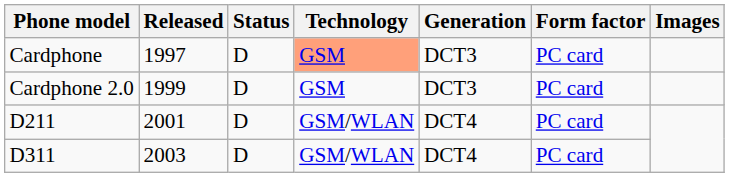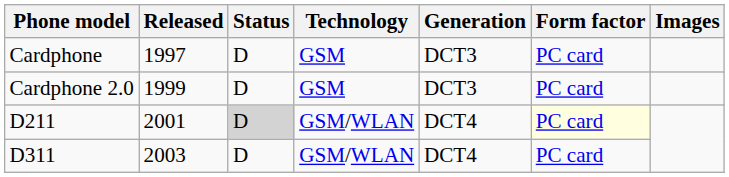(322, 54) lightsalmon background -> (322, 54) no background
(241, 121) no background -> (241, 121) lightgrey background
(569, 121) no background -> (569, 121) lightyellow background
